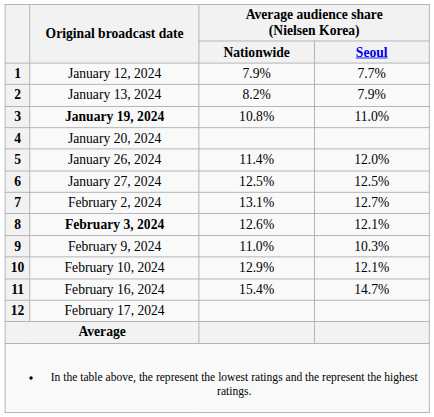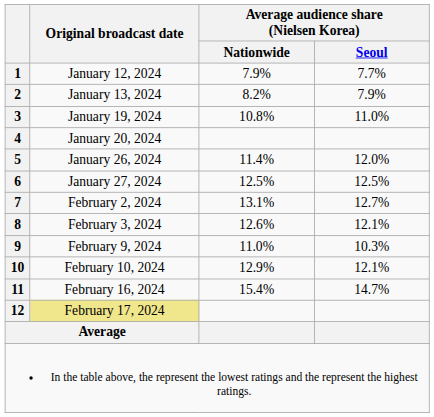(115, 116) bold -> (115, 116) normal
(115, 224) bold -> (115, 224) normal
(115, 310) no background -> (115, 310) khaki background
